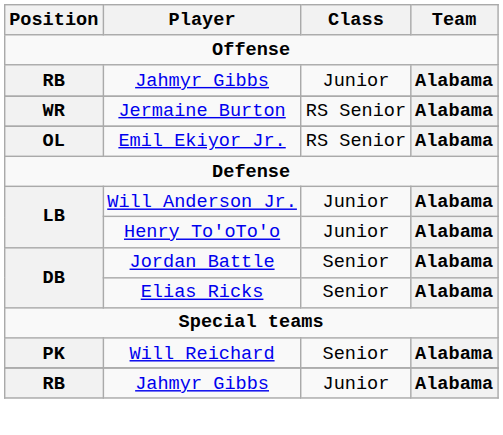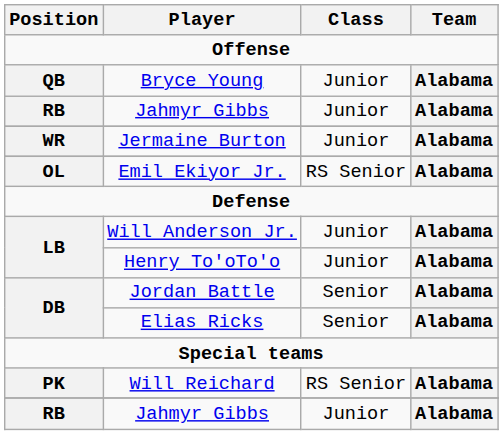+ row: (54, 80)
(356, 111) RS Senior -> (356, 141) Junior
(356, 353) Senior -> (356, 383) RS Senior
